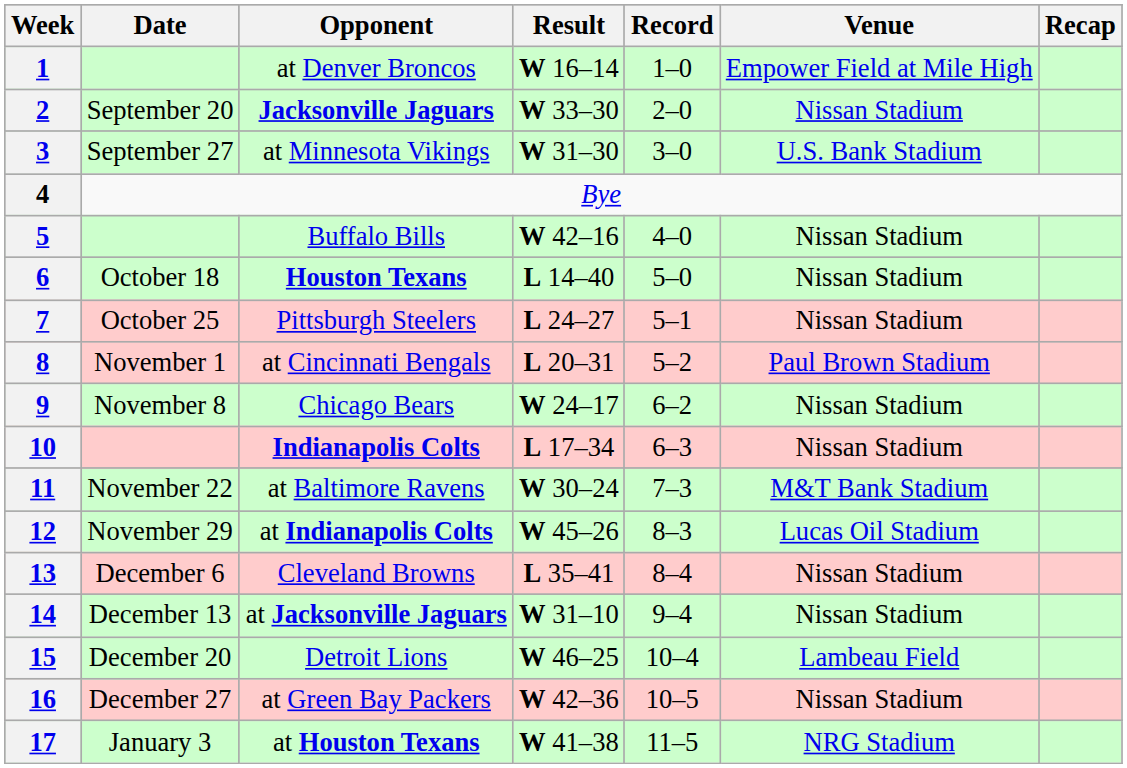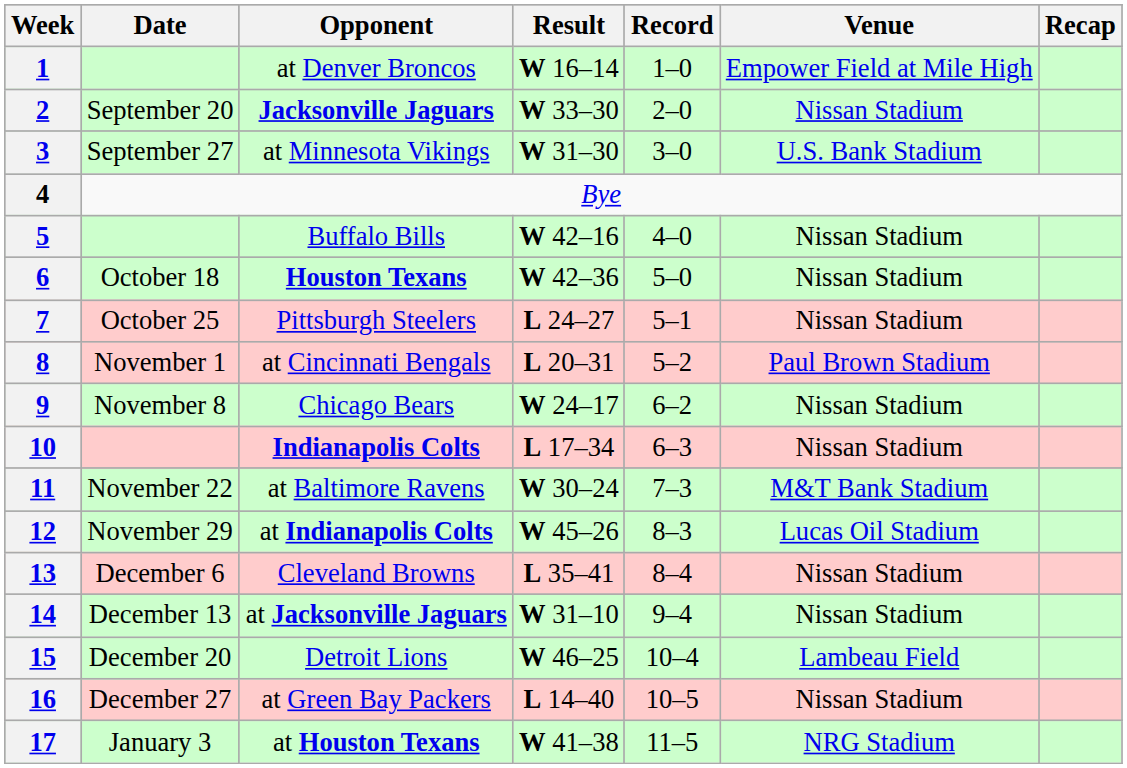(569, 278) L 14–40 -> (569, 278) W 42–36
(569, 699) W 42–36 -> (569, 699) L 14–40
